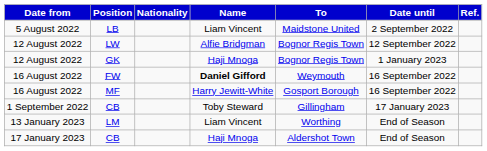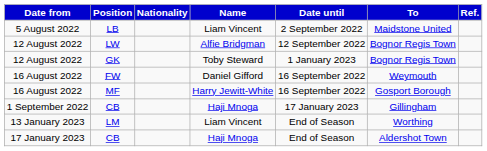columns swapped: (321, 13) <-> (412, 13)
(233, 60) Haji Mnoga -> (233, 60) Toby Steward
(233, 75) bold -> (233, 75) normal
(233, 107) Toby Steward -> (233, 107) Haji Mnoga
